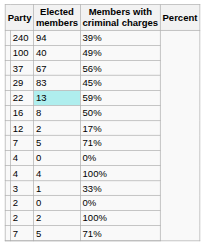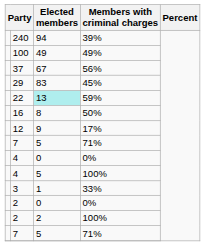(41, 53) 40 -> (41, 53) 49
(39, 128) 2 -> (39, 128) 9
(39, 173) 4 -> (39, 173) 5
